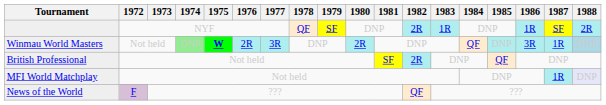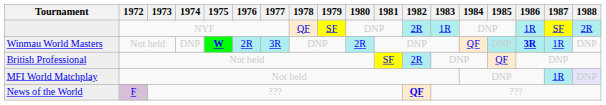(190, 44) lightgreen background -> (190, 44) no background
(530, 44) normal -> (530, 44) bold
(587, 44) lightblue background -> (587, 44) no background
(417, 92) normal -> (417, 92) bold
